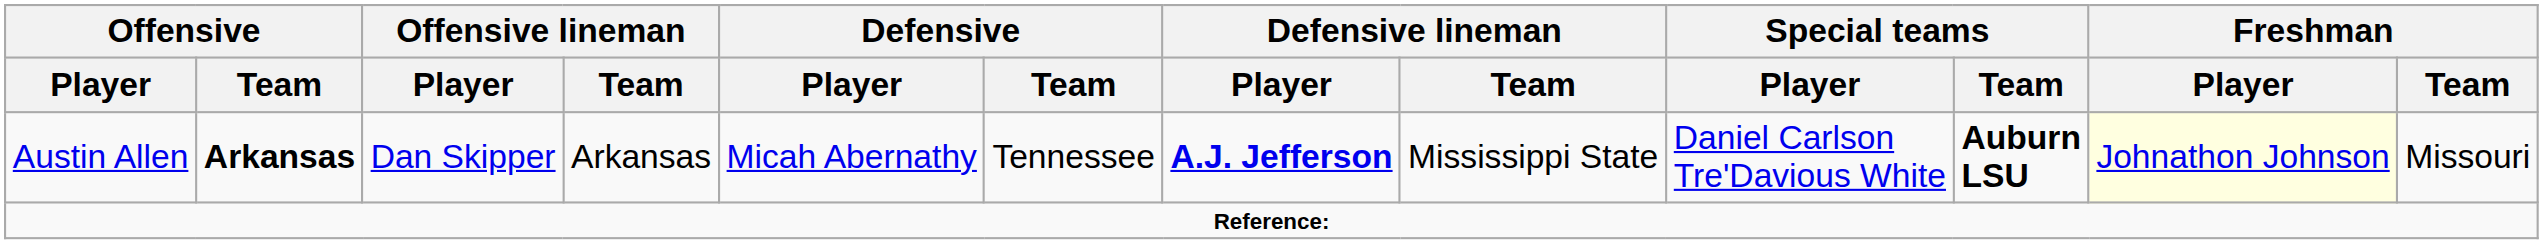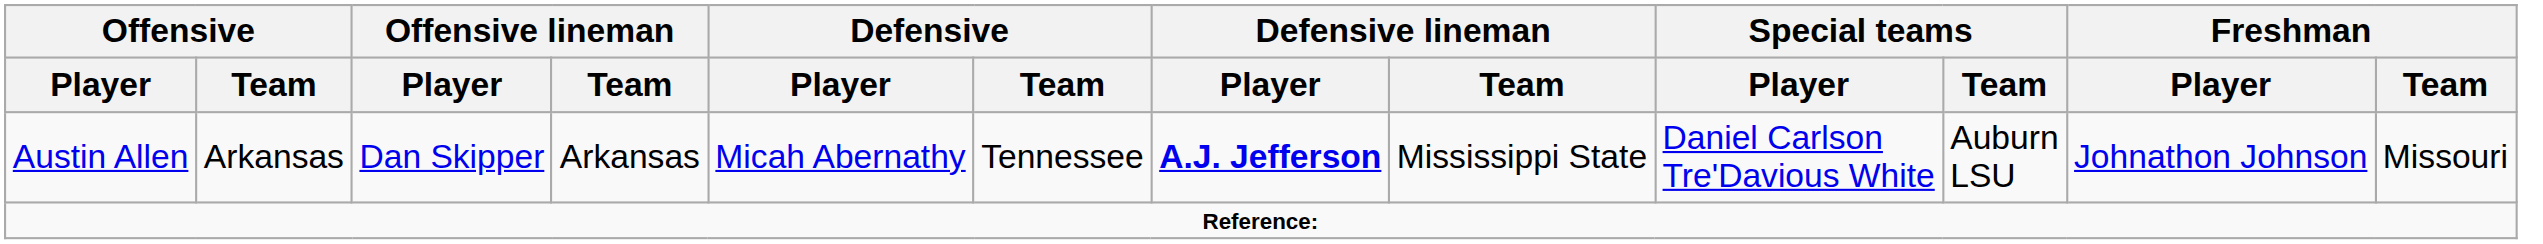(280, 156) bold -> (274, 156) normal
(2021, 156) bold -> (2004, 156) normal
(2243, 156) lightyellow background -> (2221, 156) no background
